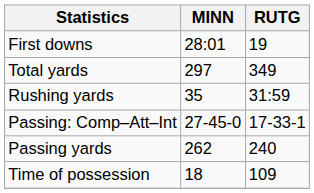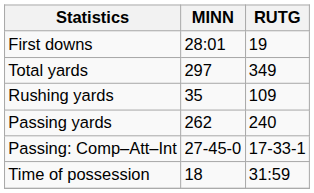(269, 96) 31:59 -> (263, 96) 109
rows swapped: (60, 148) <-> (93, 122)
(263, 174) 109 -> (269, 174) 31:59
